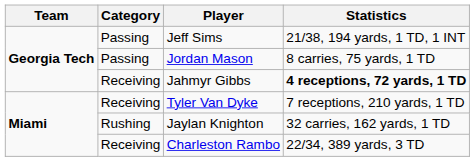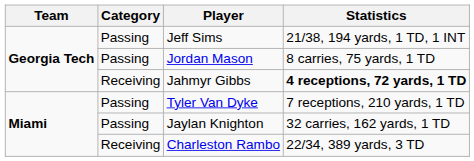(131, 102) Receiving -> (125, 102) Passing
(126, 123) Rushing -> (125, 123) Passing
